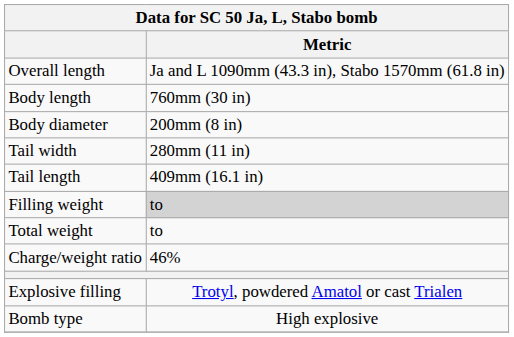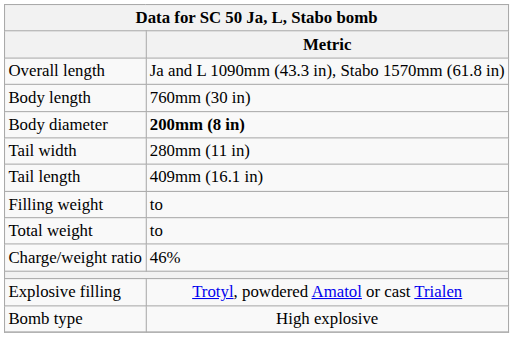(196, 124) normal -> (197, 124) bold
(156, 204) lightgrey background -> (156, 204) no background
